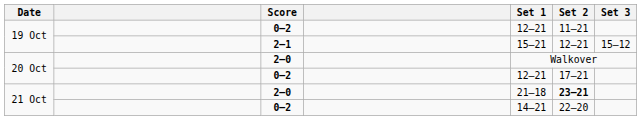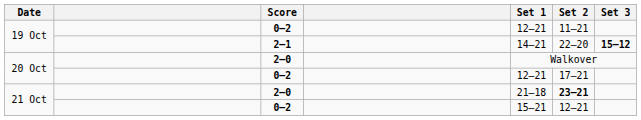(532, 44) 15–21 -> (532, 44) 14–21
(574, 44) 12–21 -> (574, 44) 22–20
(616, 44) normal -> (616, 44) bold
(532, 108) 14–21 -> (532, 108) 15–21
(574, 108) 22–20 -> (574, 108) 12–21
